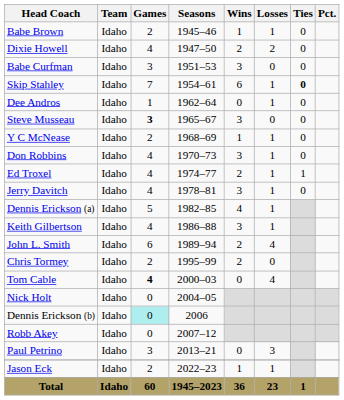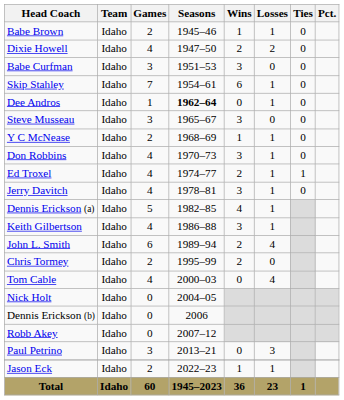(303, 84) bold -> (303, 84) normal
(197, 102) normal -> (197, 102) bold
(150, 119) bold -> (150, 119) normal
(150, 279) bold -> (150, 279) normal
(150, 315) paleturquoise background -> (150, 315) no background
